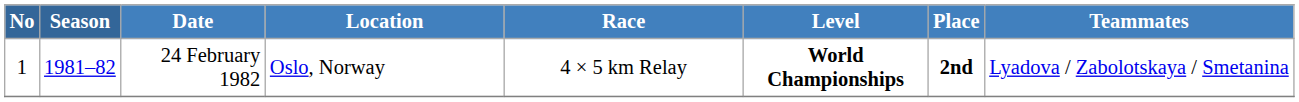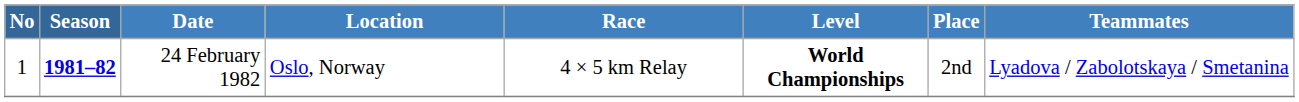(80, 67) normal -> (80, 67) bold
(956, 67) bold -> (956, 67) normal
